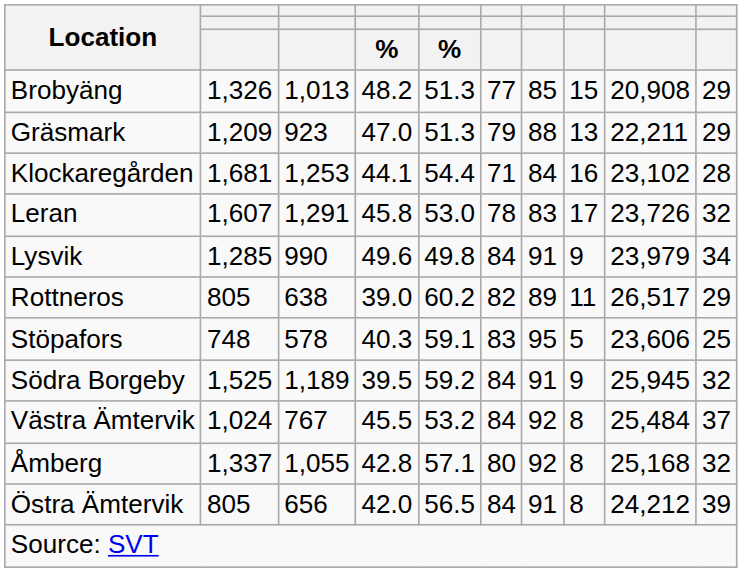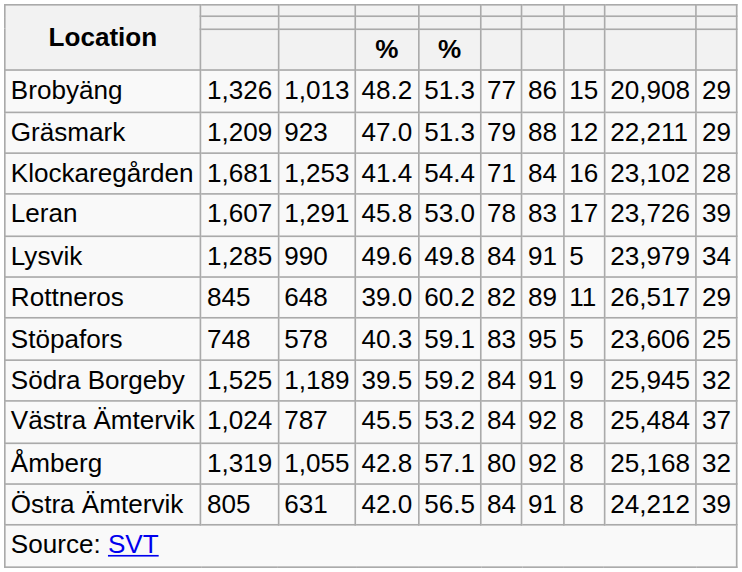(543, 90) 85 -> (543, 90) 86
(584, 131) 13 -> (584, 131) 12
(387, 173) 44.1 -> (387, 173) 41.4
(716, 214) 32 -> (716, 214) 39
(576, 256) 9 -> (576, 256) 5
(229, 297) 805 -> (229, 297) 845
(306, 297) 638 -> (306, 297) 648
(306, 421) 767 -> (306, 421) 787
(240, 462) 1,337 -> (240, 462) 1,319
(306, 504) 656 -> (306, 504) 631
